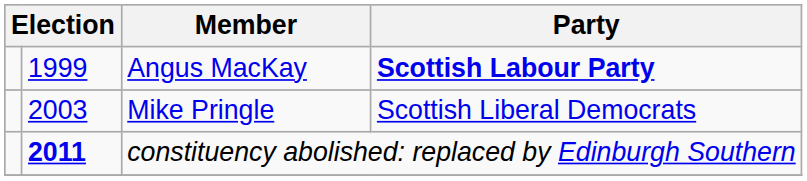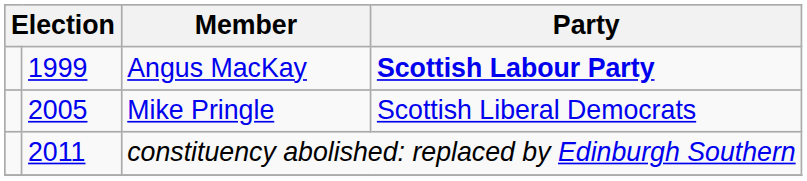(58, 110) 2003 -> (58, 110) 2005
(57, 152) bold -> (57, 152) normal
